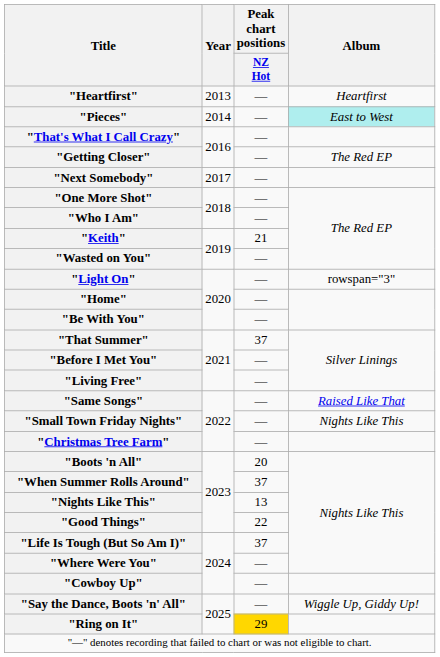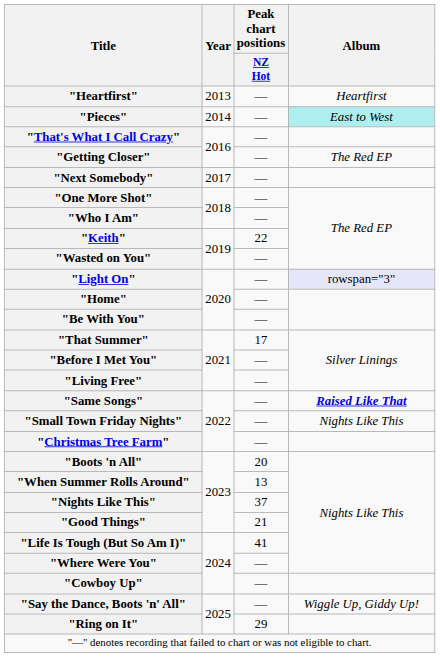(261, 238) 21 -> (261, 238) 22
(361, 279) no background -> (361, 279) lavender background
(261, 339) 37 -> (261, 339) 17
(361, 400) normal -> (361, 400) bold
(261, 482) 37 -> (261, 482) 13
(261, 502) 13 -> (261, 502) 37
(261, 522) 22 -> (261, 522) 21
(261, 542) 37 -> (261, 542) 41
(261, 624) gold background -> (261, 624) no background
